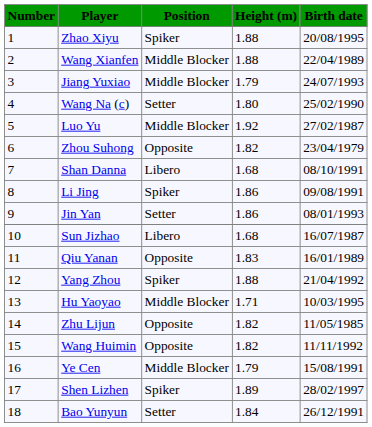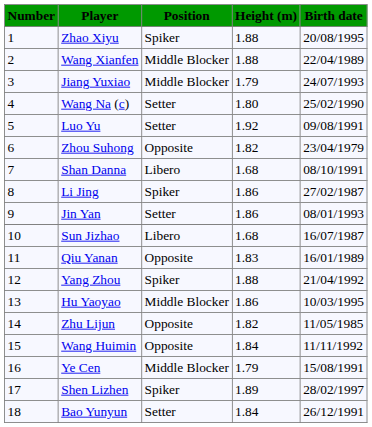(187, 125) Middle Blocker -> (160, 125) Setter
(334, 125) 27/02/1987 -> (334, 125) 09/08/1991
(334, 191) 09/08/1991 -> (334, 191) 27/02/1987
(247, 301) 1.71 -> (247, 301) 1.86
(247, 345) 1.82 -> (247, 345) 1.84
